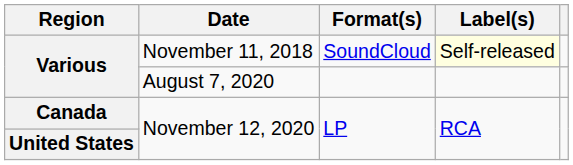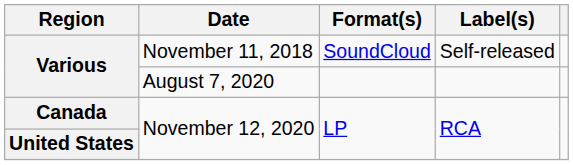(497, 50) lightyellow background -> (497, 50) no background
